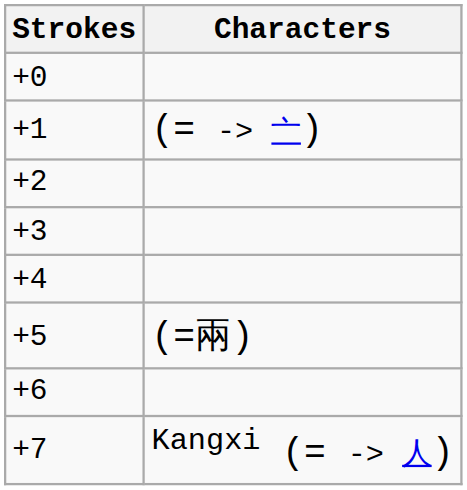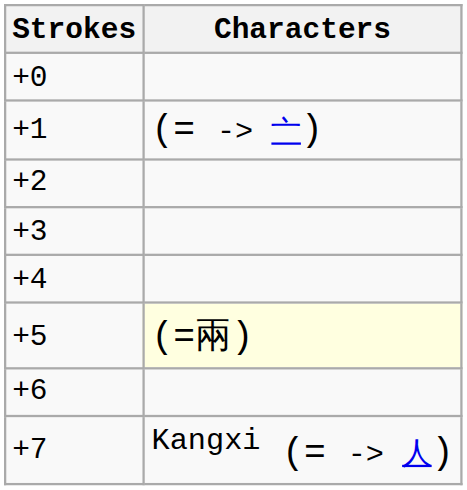(202, 337) no background -> (202, 337) lightyellow background
